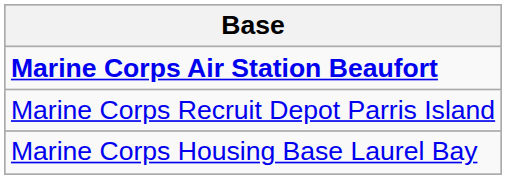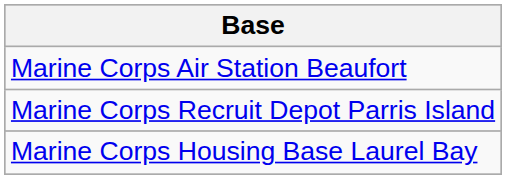(224, 67) bold -> (209, 67) normal
